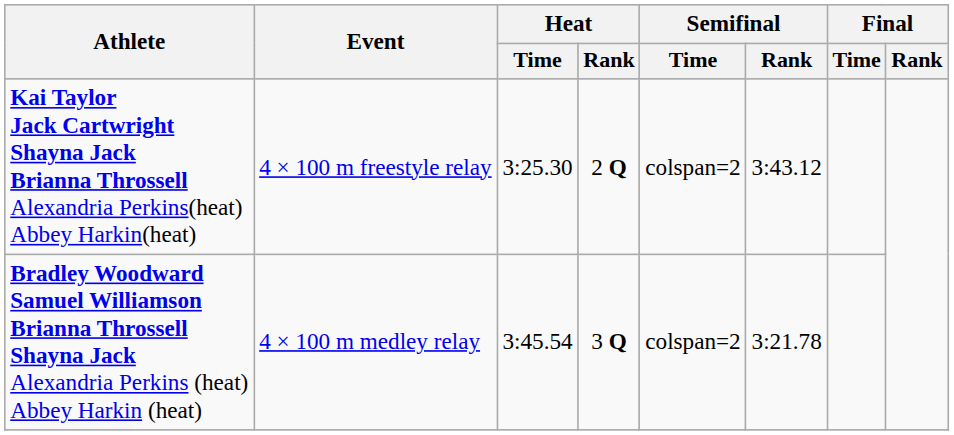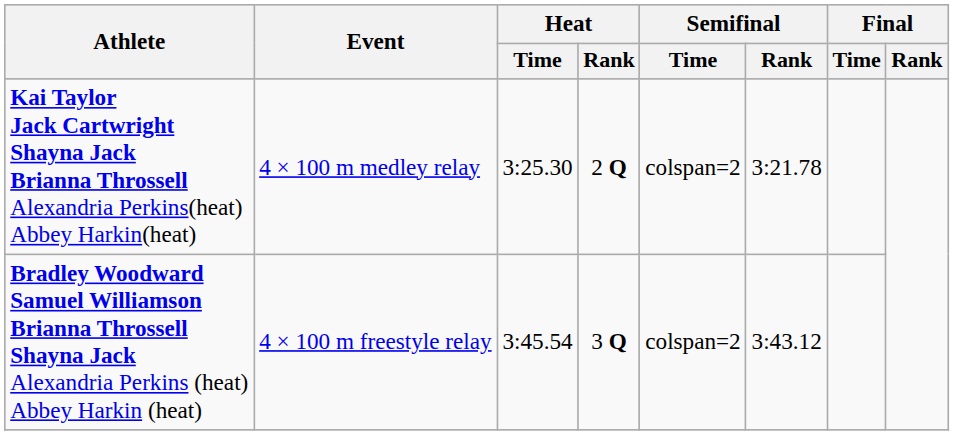(375, 166) 4 × 100 m freestyle relay -> (370, 166) 4 × 100 m medley relay
(787, 166) 3:43.12 -> (787, 166) 3:21.78
(370, 341) 4 × 100 m medley relay -> (375, 341) 4 × 100 m freestyle relay
(787, 341) 3:21.78 -> (787, 341) 3:43.12
